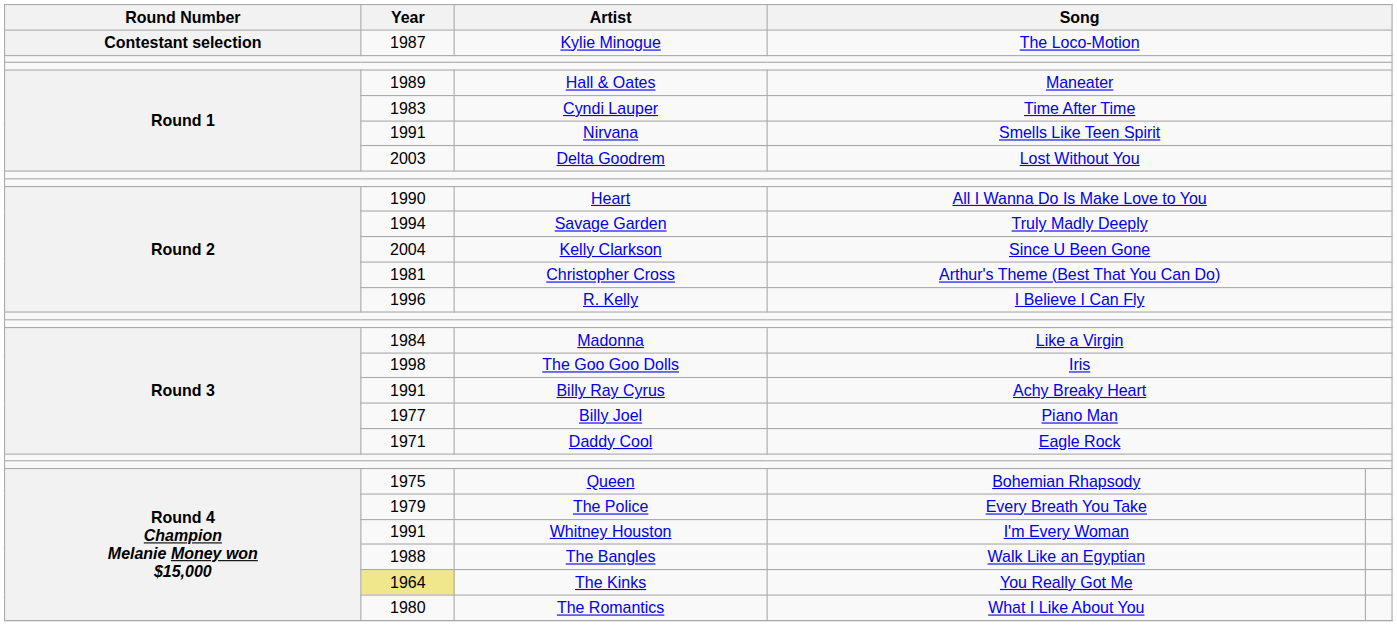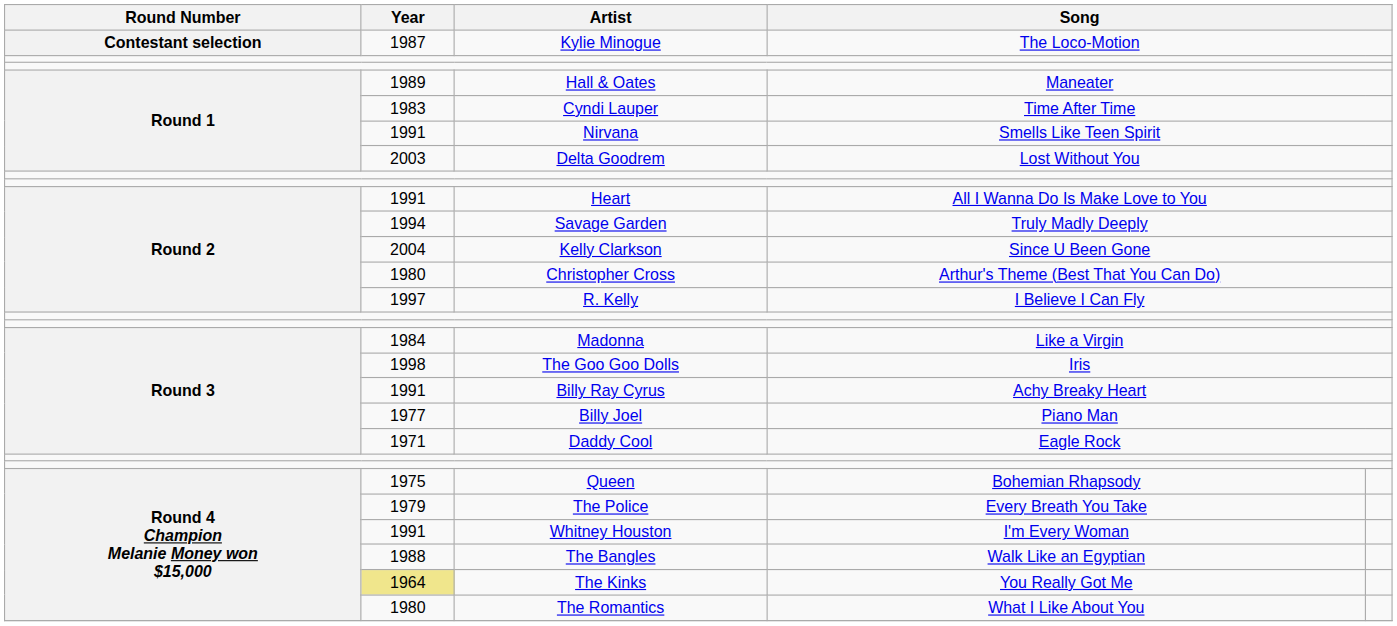(408, 199) 1990 -> (408, 199) 1991
(408, 275) 1981 -> (408, 275) 1980
(408, 300) 1996 -> (408, 300) 1997
